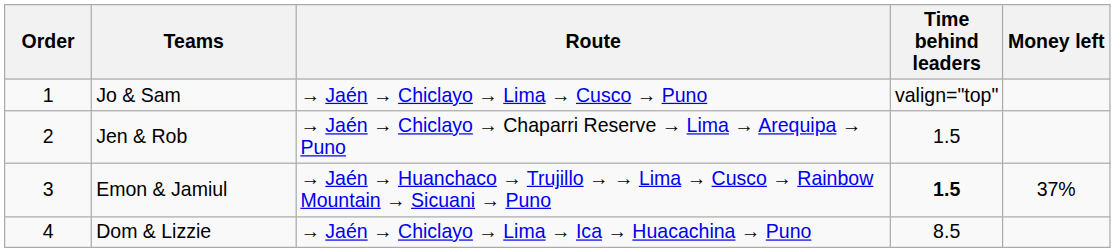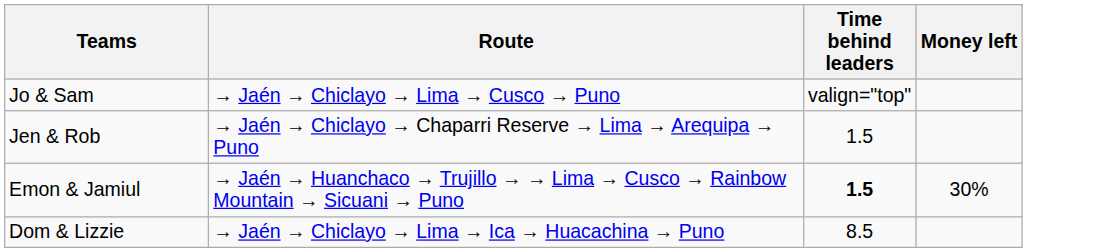- column: (48, 41)
(1056, 189) 37% -> (969, 189) 30%
